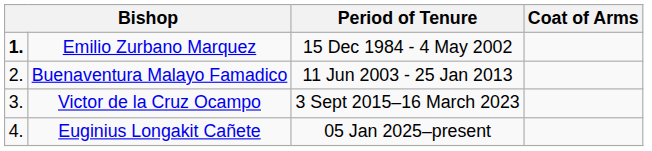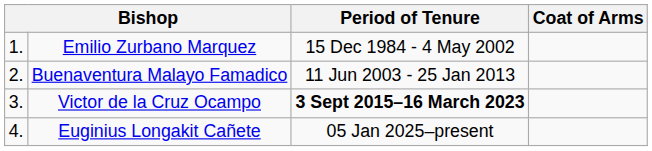(16, 46) bold -> (16, 46) normal
(408, 103) normal -> (410, 103) bold
